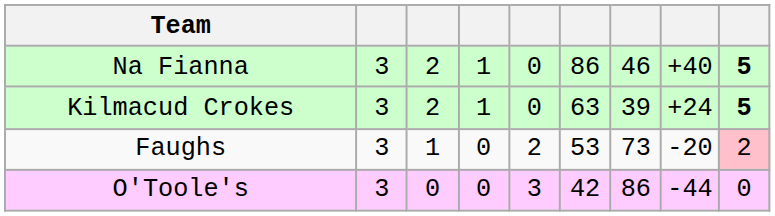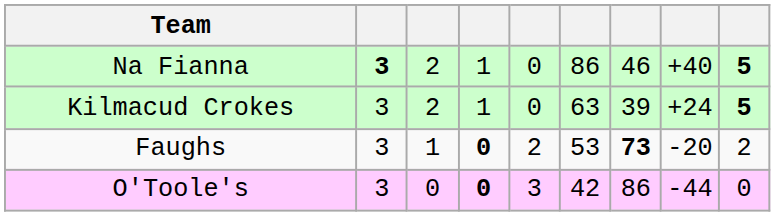(382, 67) normal -> (382, 67) bold
(483, 149) normal -> (483, 149) bold
(636, 149) normal -> (636, 149) bold
(744, 149) pink background -> (744, 149) no background
(483, 190) normal -> (483, 190) bold
